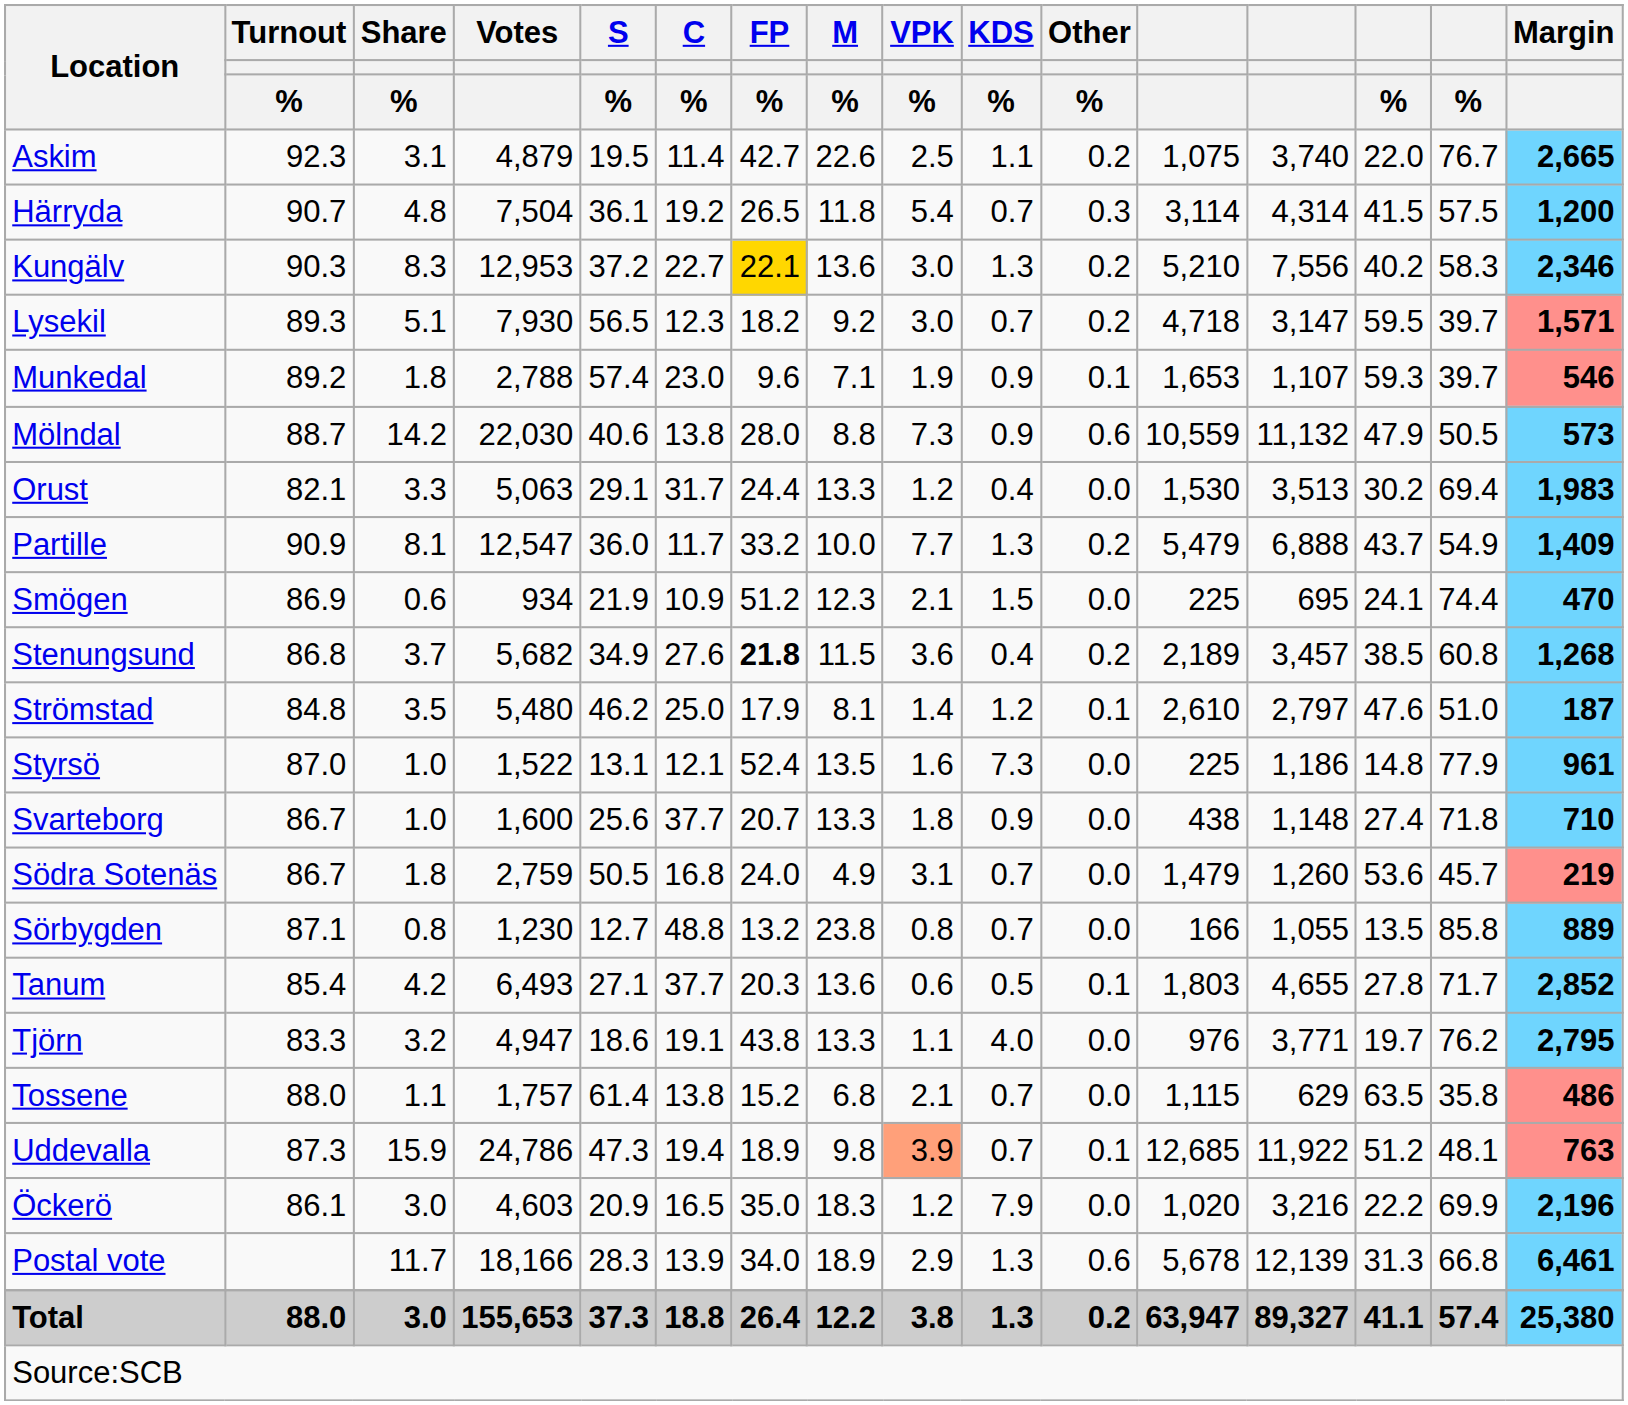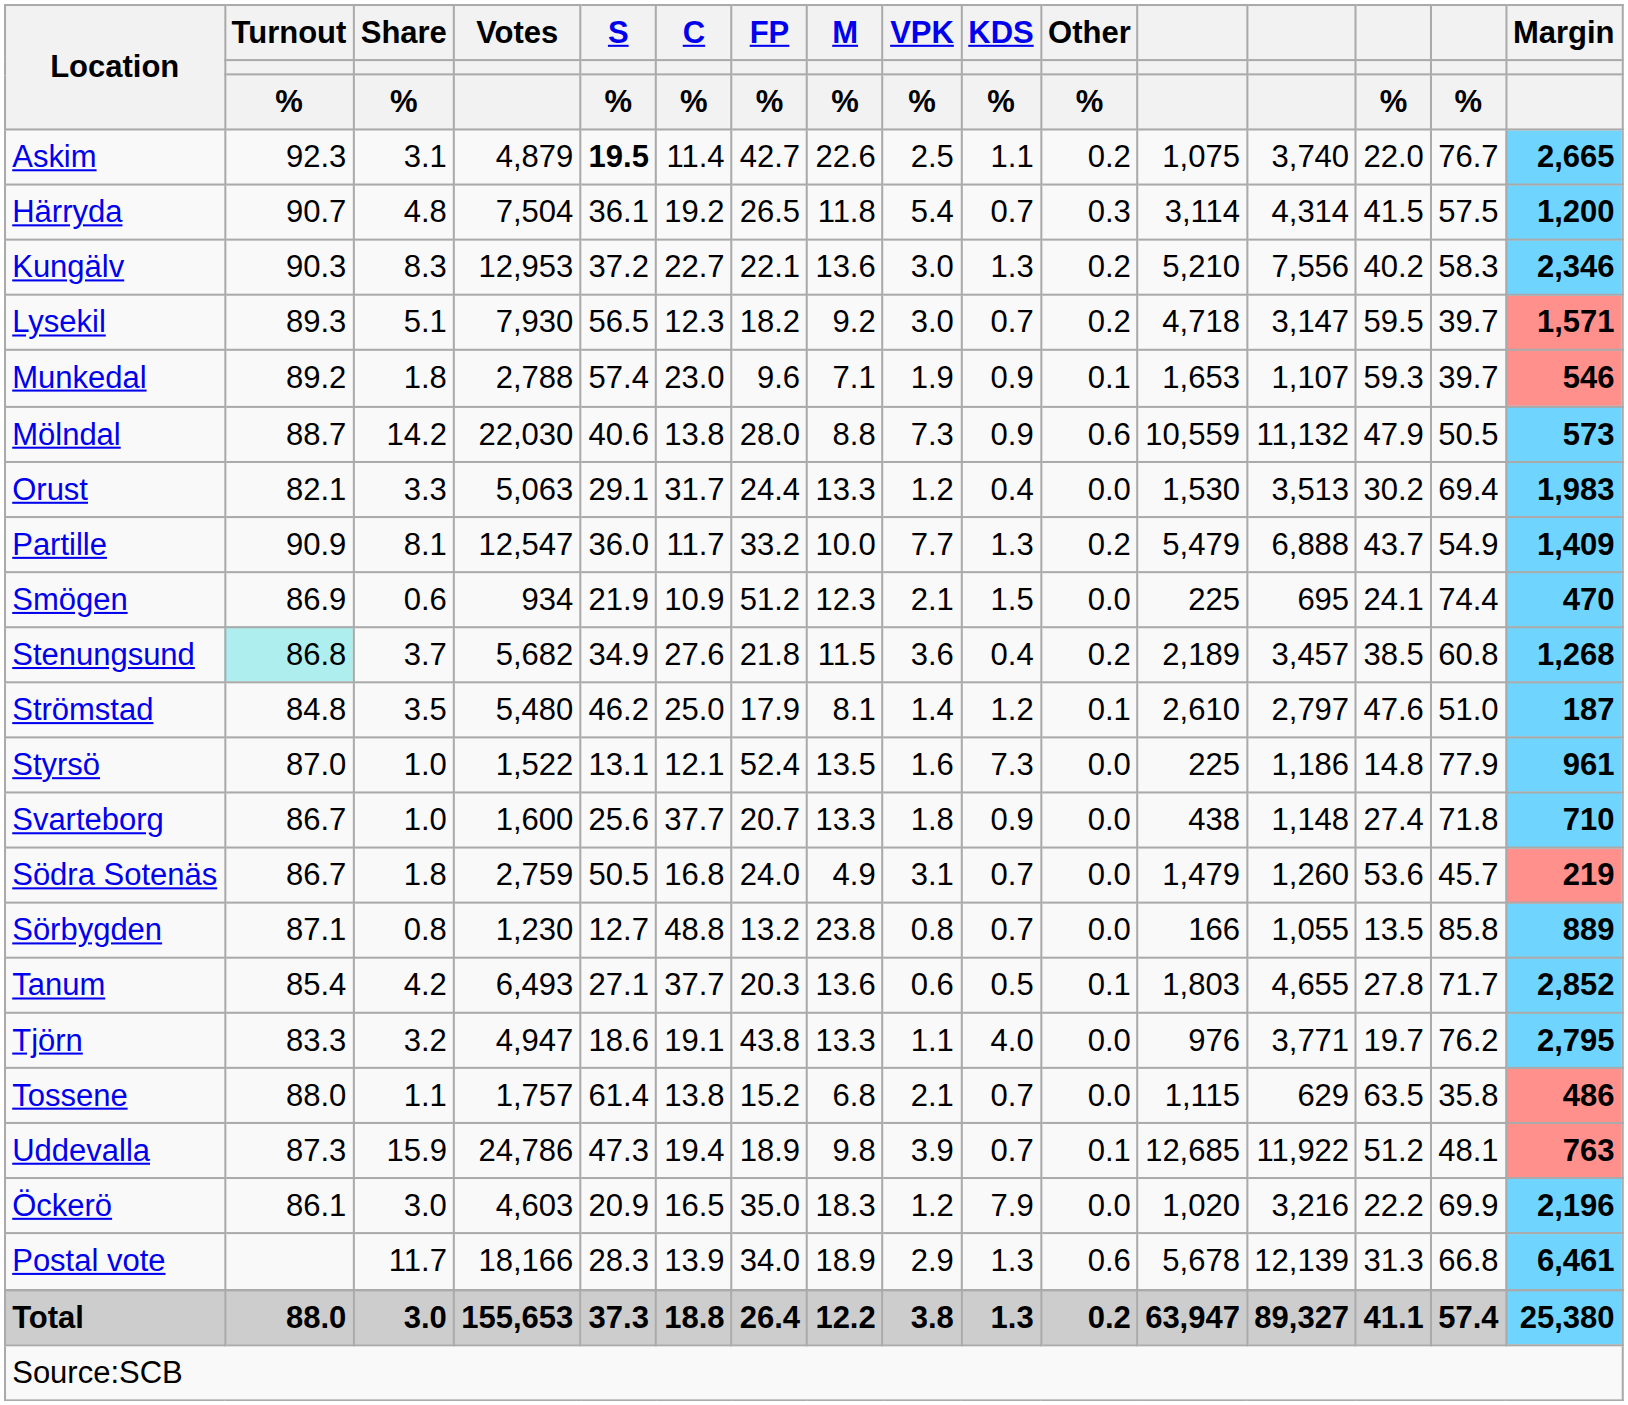(619, 157) normal -> (619, 157) bold
(770, 267) gold background -> (770, 267) no background
(316, 653) no background -> (316, 653) paleturquoise background
(770, 653) bold -> (770, 653) normal
(932, 1150) lightsalmon background -> (932, 1150) no background
